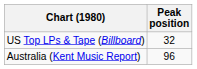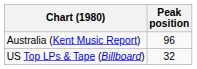rows swapped: (74, 56) <-> (76, 40)
